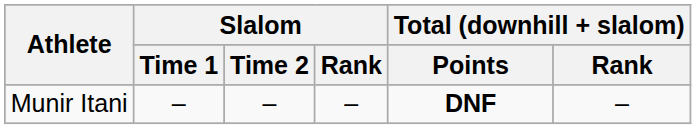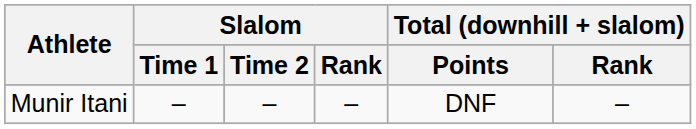(471, 104) bold -> (471, 104) normal
